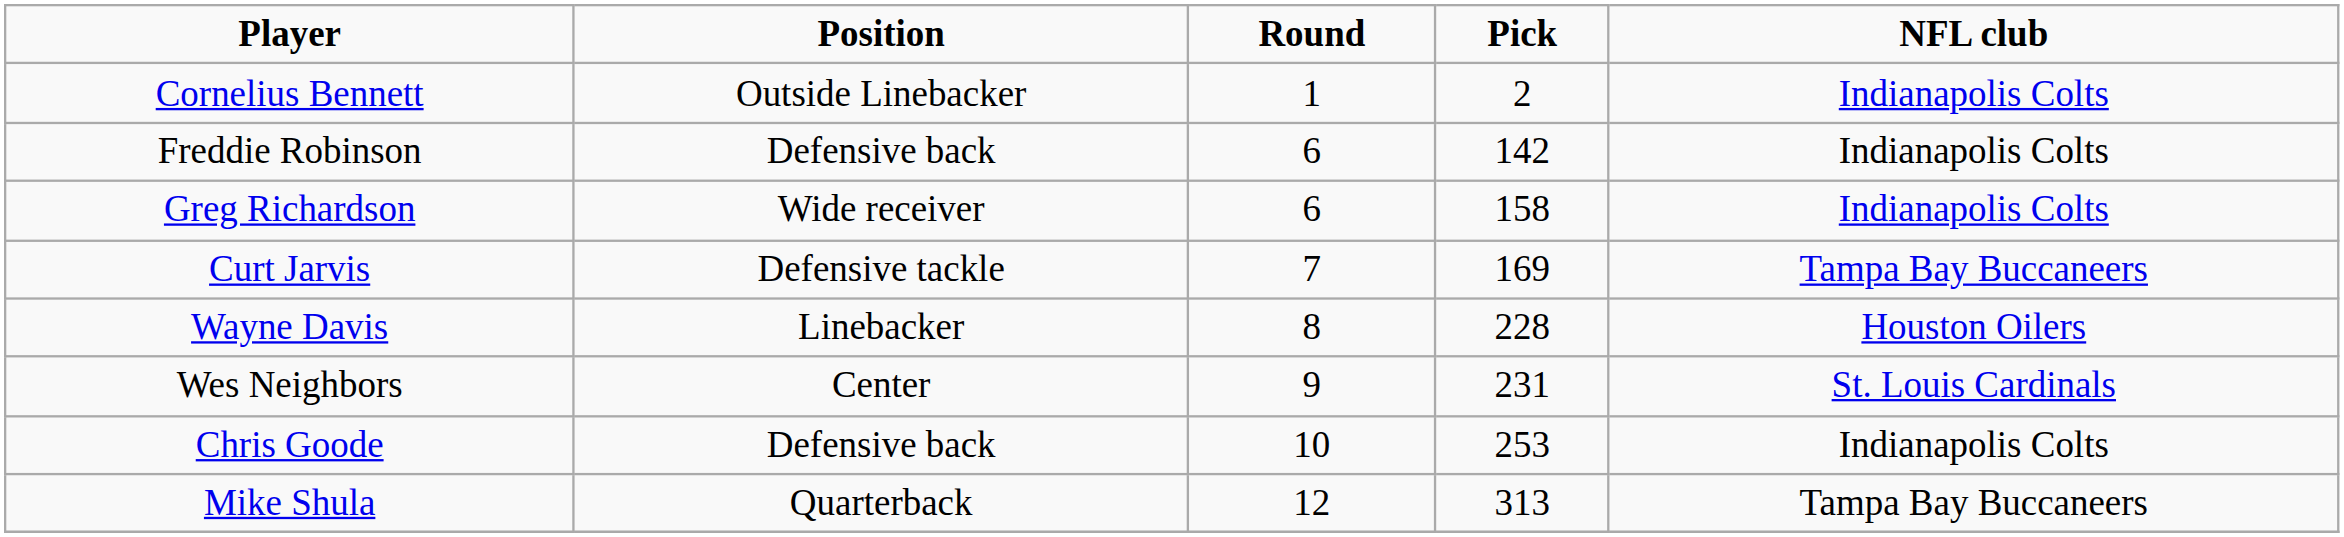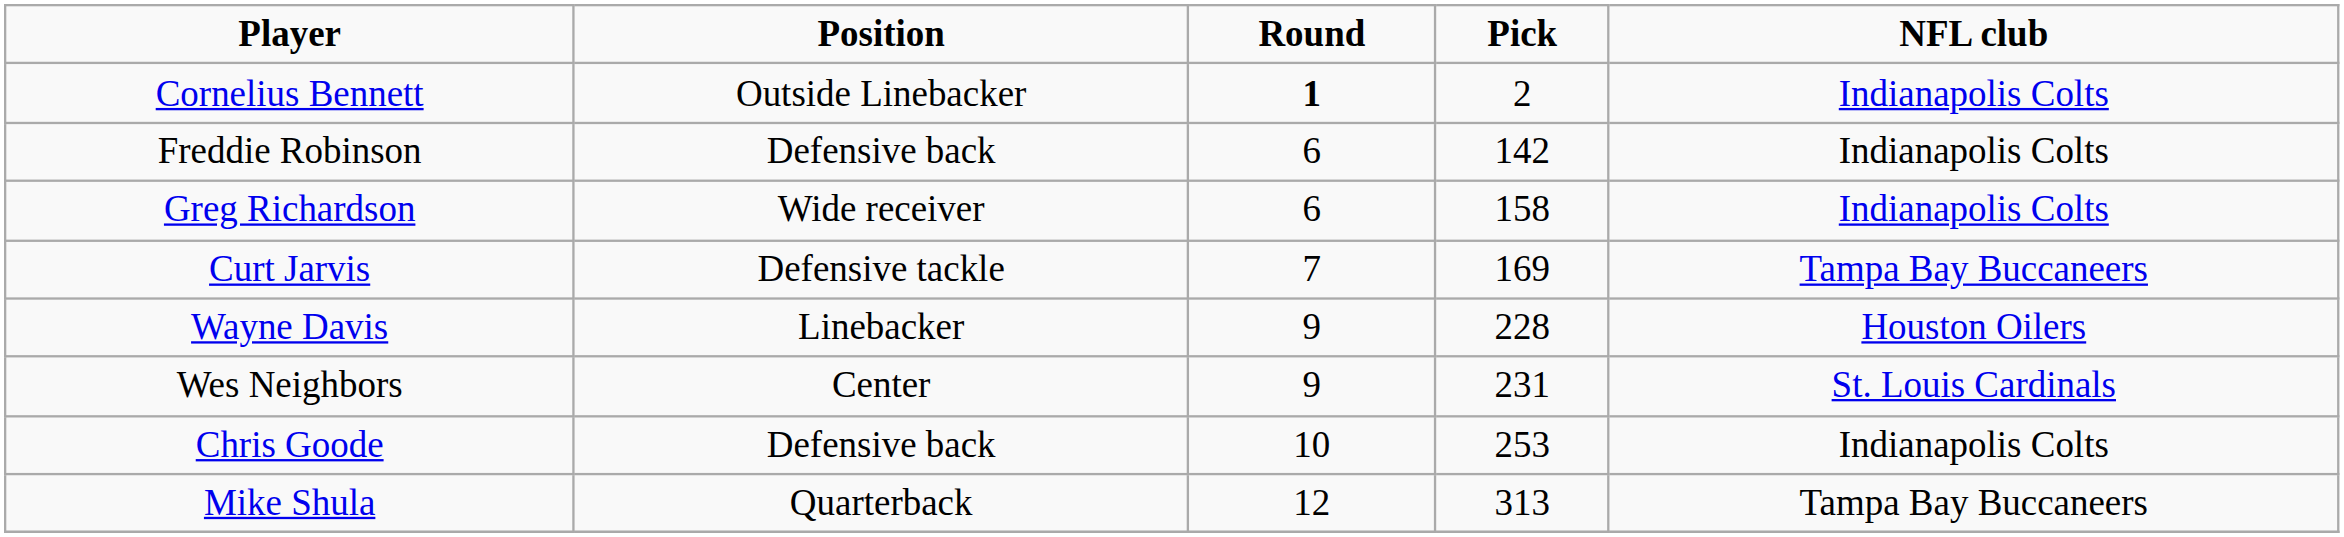(1312, 92) normal -> (1312, 92) bold
(1312, 326) 8 -> (1312, 326) 9
